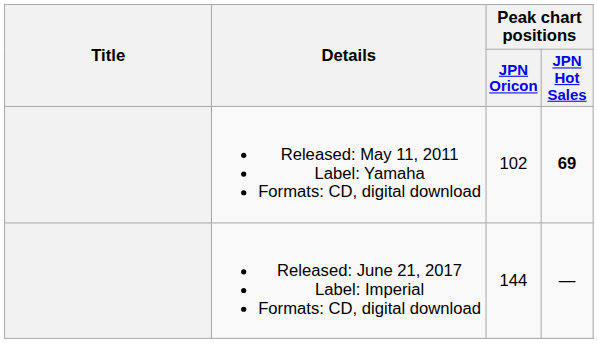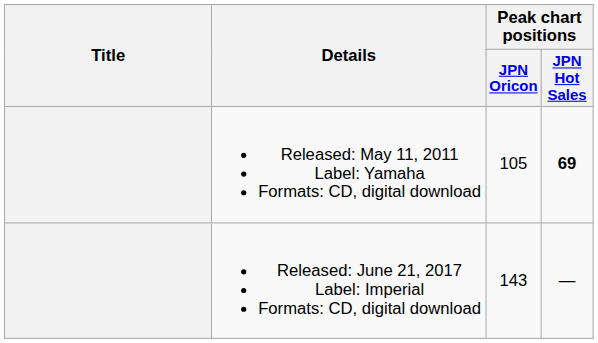(513, 164) 102 -> (513, 164) 105
(513, 280) 144 -> (513, 280) 143
